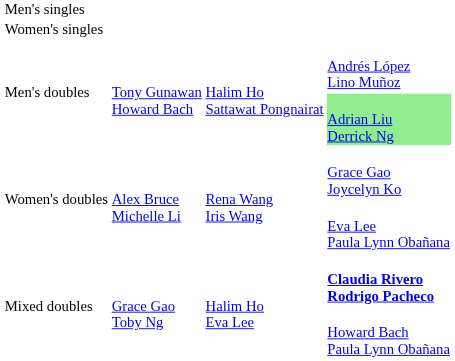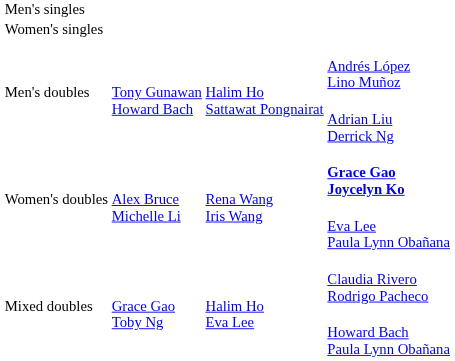(361, 127) lightgreen background -> (361, 127) no background
(364, 181) normal -> (366, 181) bold
(381, 287) bold -> (378, 287) normal
